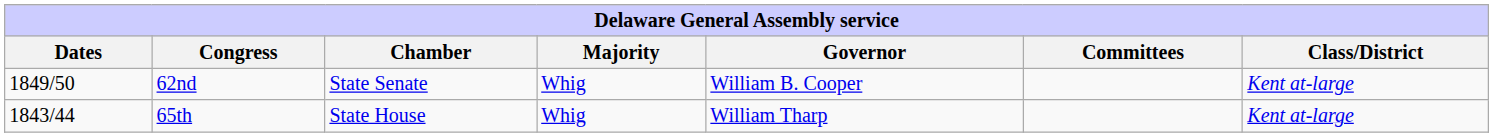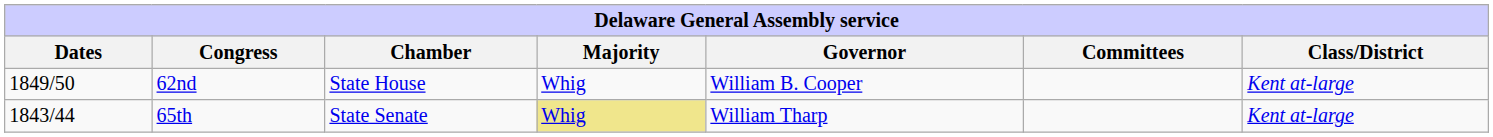(379, 83) State Senate -> (377, 83) State House
(377, 115) State House -> (379, 115) State Senate
(563, 115) no background -> (563, 115) khaki background
